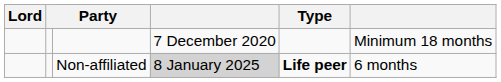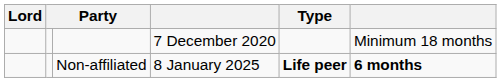(207, 65) lightgrey background -> (207, 65) no background
(385, 65) normal -> (388, 65) bold
